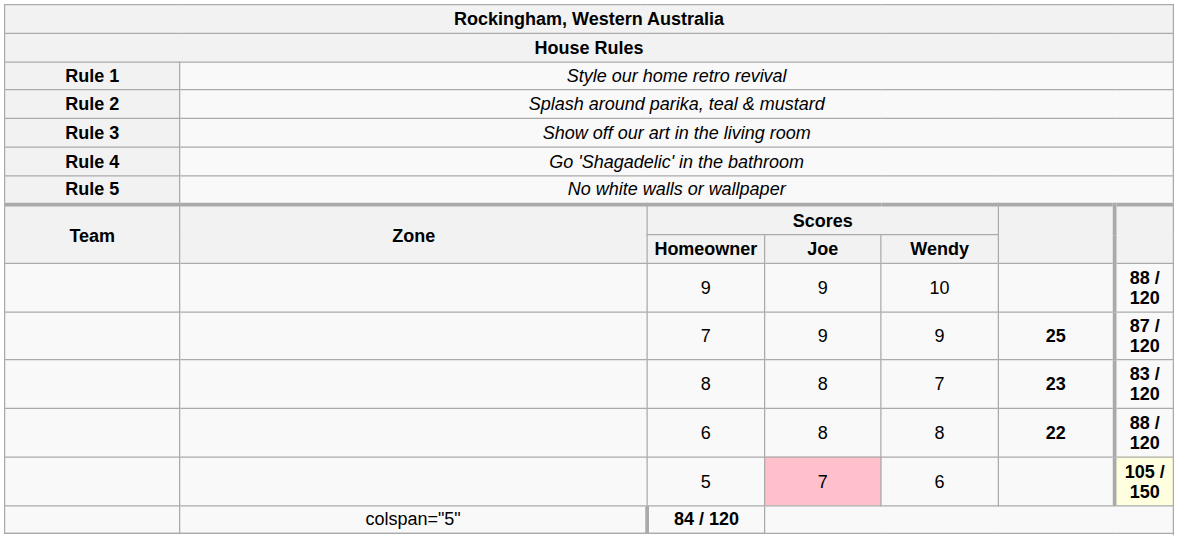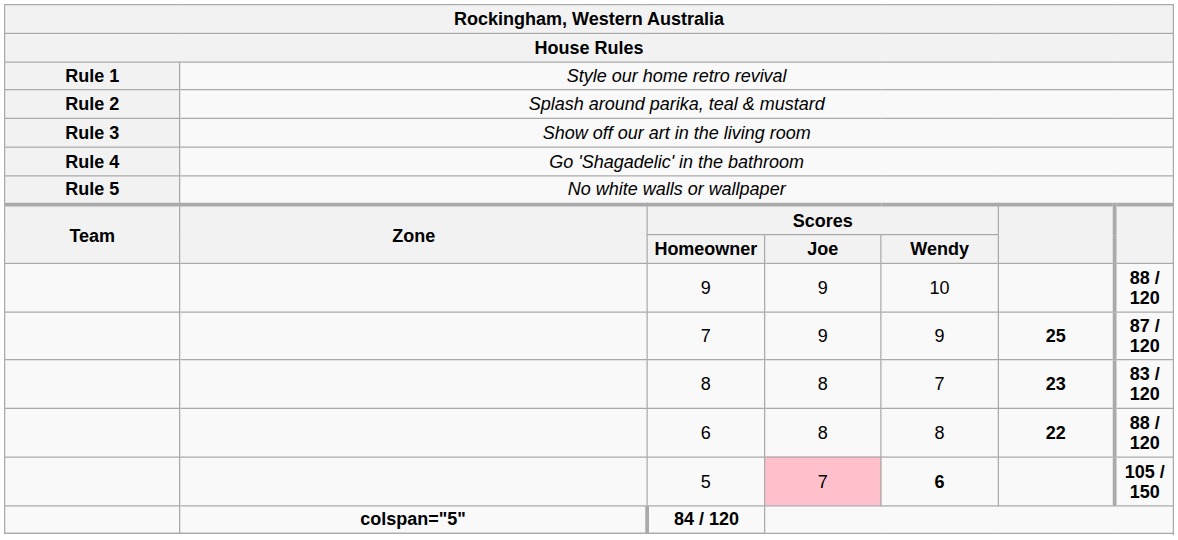(940, 481) normal -> (940, 481) bold
(1145, 481) lightyellow background -> (1145, 481) no background
(413, 520) normal -> (413, 520) bold
